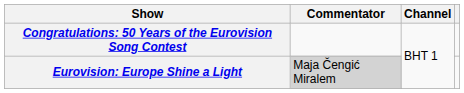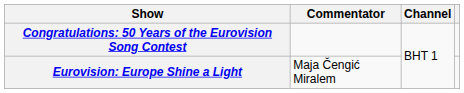(327, 72) lightgrey background -> (327, 72) no background
